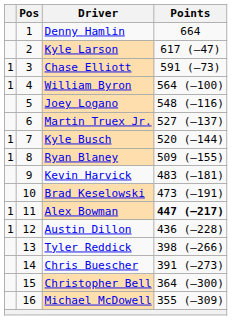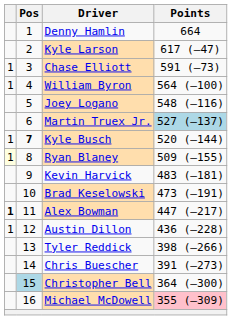(190, 121) no background -> (190, 121) lightblue background
(29, 139) normal -> (29, 139) bold
(10, 157) no background -> (10, 157) lightyellow background
(10, 211) normal -> (10, 211) bold
(190, 211) bold -> (190, 211) normal
(29, 283) no background -> (29, 283) lightblue background
(190, 301) no background -> (190, 301) pink background
